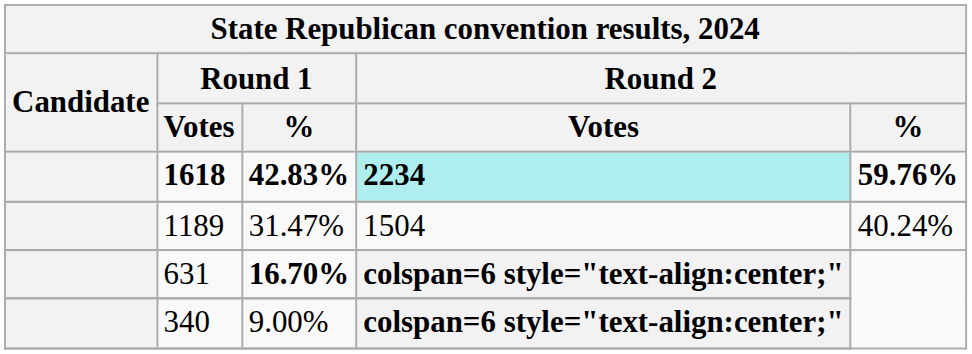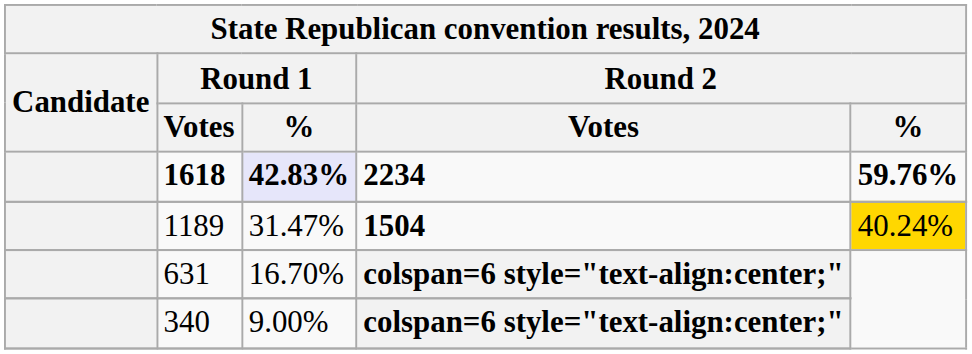(299, 175) no background -> (299, 175) lavender background
(394, 175) paleturquoise background -> (394, 175) no background
(394, 224) normal -> (394, 224) bold
(905, 224) no background -> (905, 224) gold background
(299, 273) bold -> (296, 273) normal
